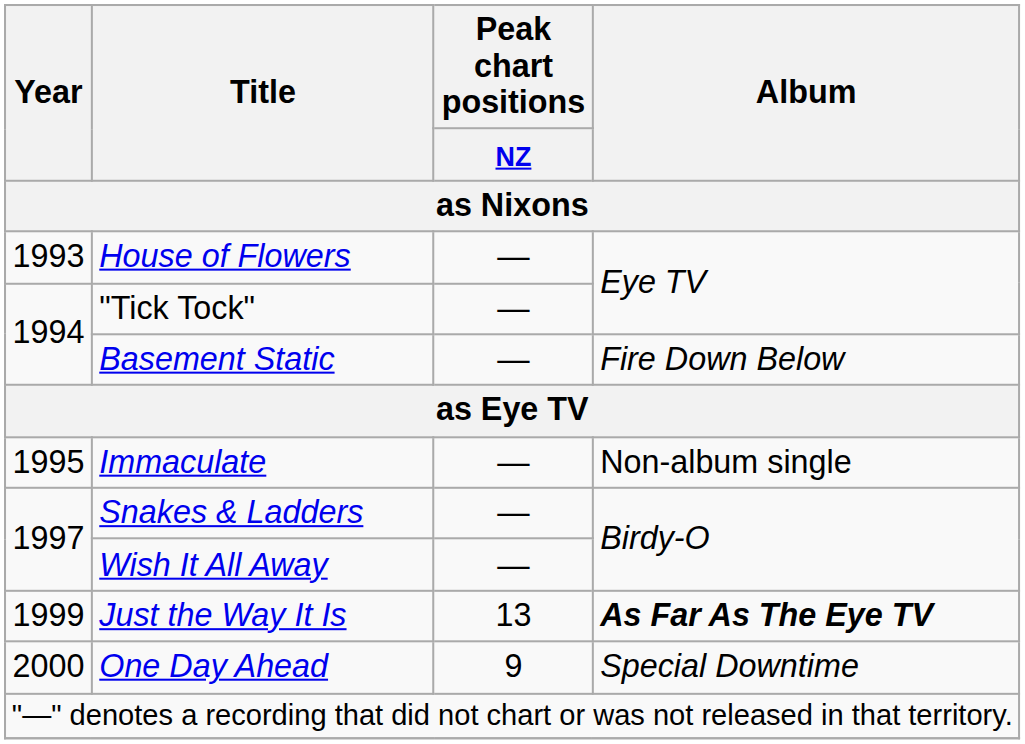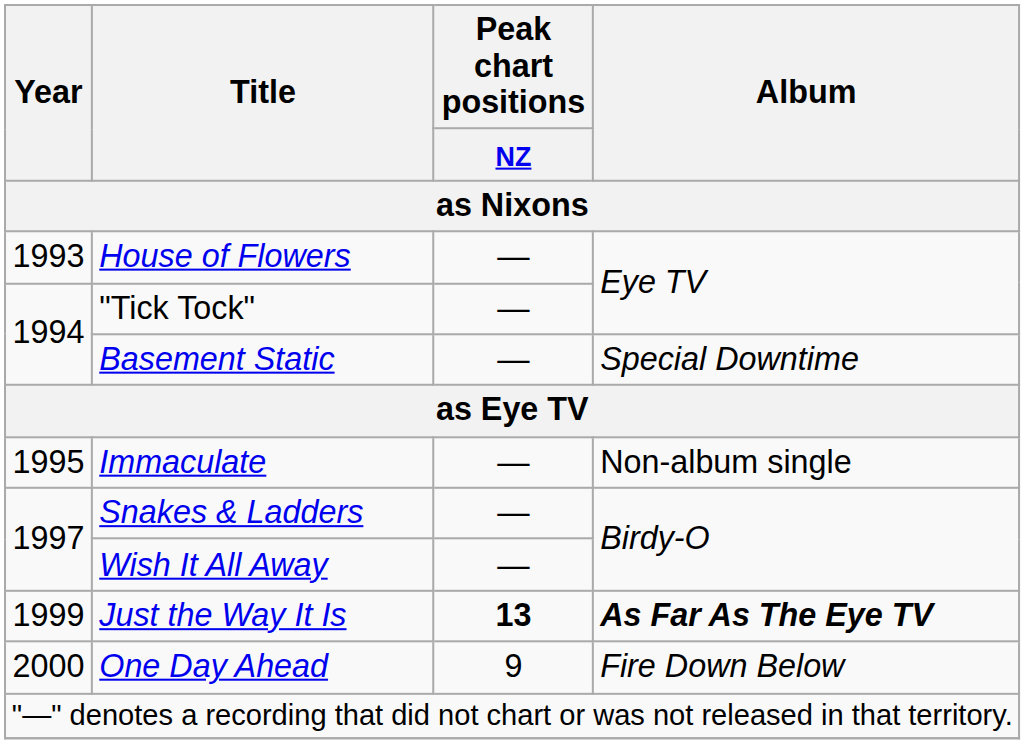(722, 359) Fire Down Below -> (730, 359) Special Downtime
(513, 615) normal -> (513, 615) bold
(730, 666) Special Downtime -> (722, 666) Fire Down Below
